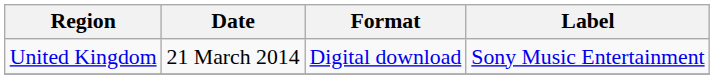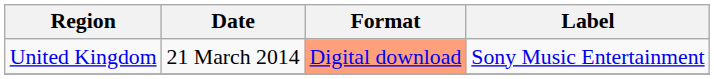(385, 56) no background -> (385, 56) lightsalmon background
